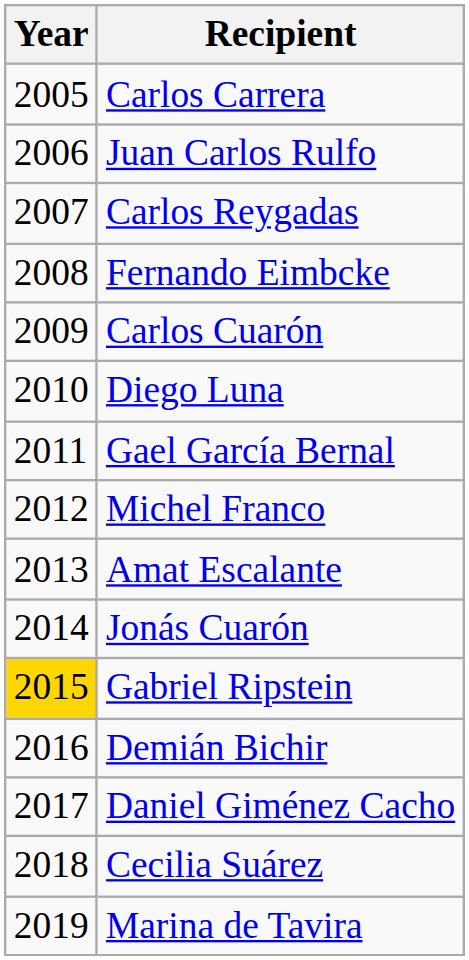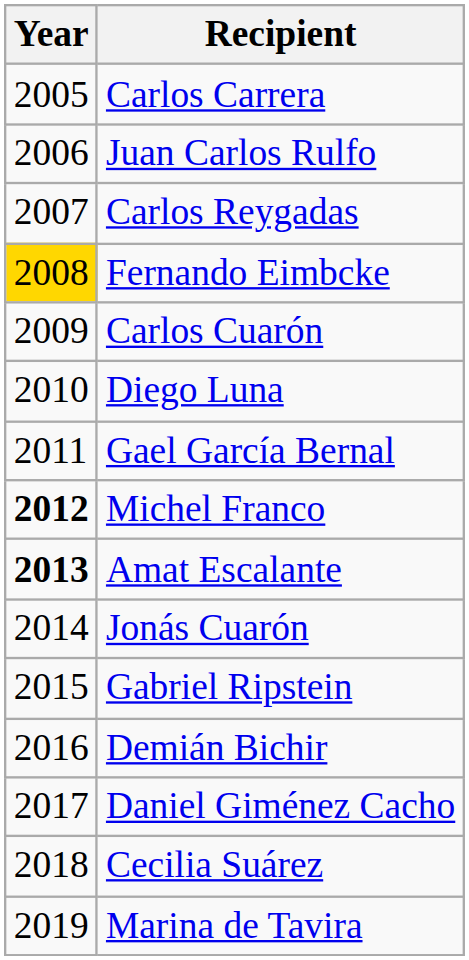(51, 271) no background -> (51, 271) gold background
(51, 509) normal -> (51, 509) bold
(51, 568) normal -> (51, 568) bold
(51, 687) gold background -> (51, 687) no background
